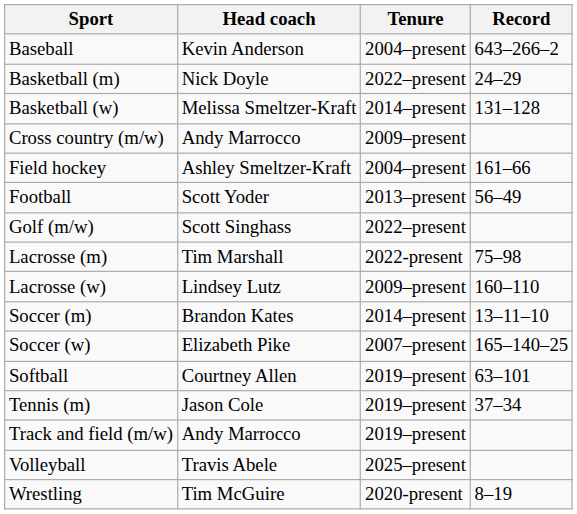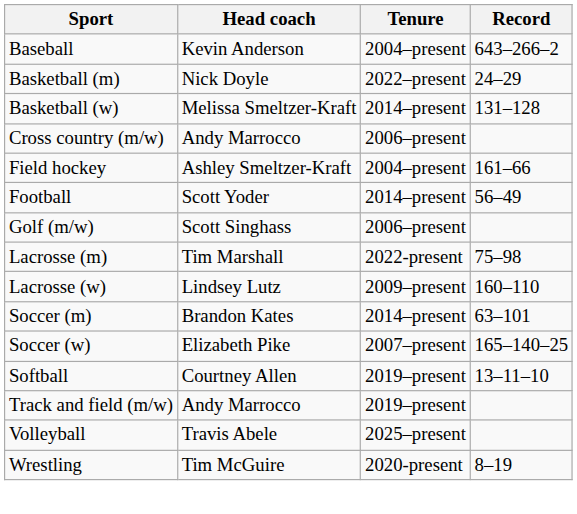(416, 138) 2009–present -> (416, 138) 2006–present
(416, 197) 2013–present -> (416, 197) 2014–present
(416, 227) 2022–present -> (416, 227) 2006–present
(512, 316) 13–11–10 -> (503, 316) 63–101
(503, 375) 63–101 -> (512, 375) 13–11–10
- row: (50, 405)
